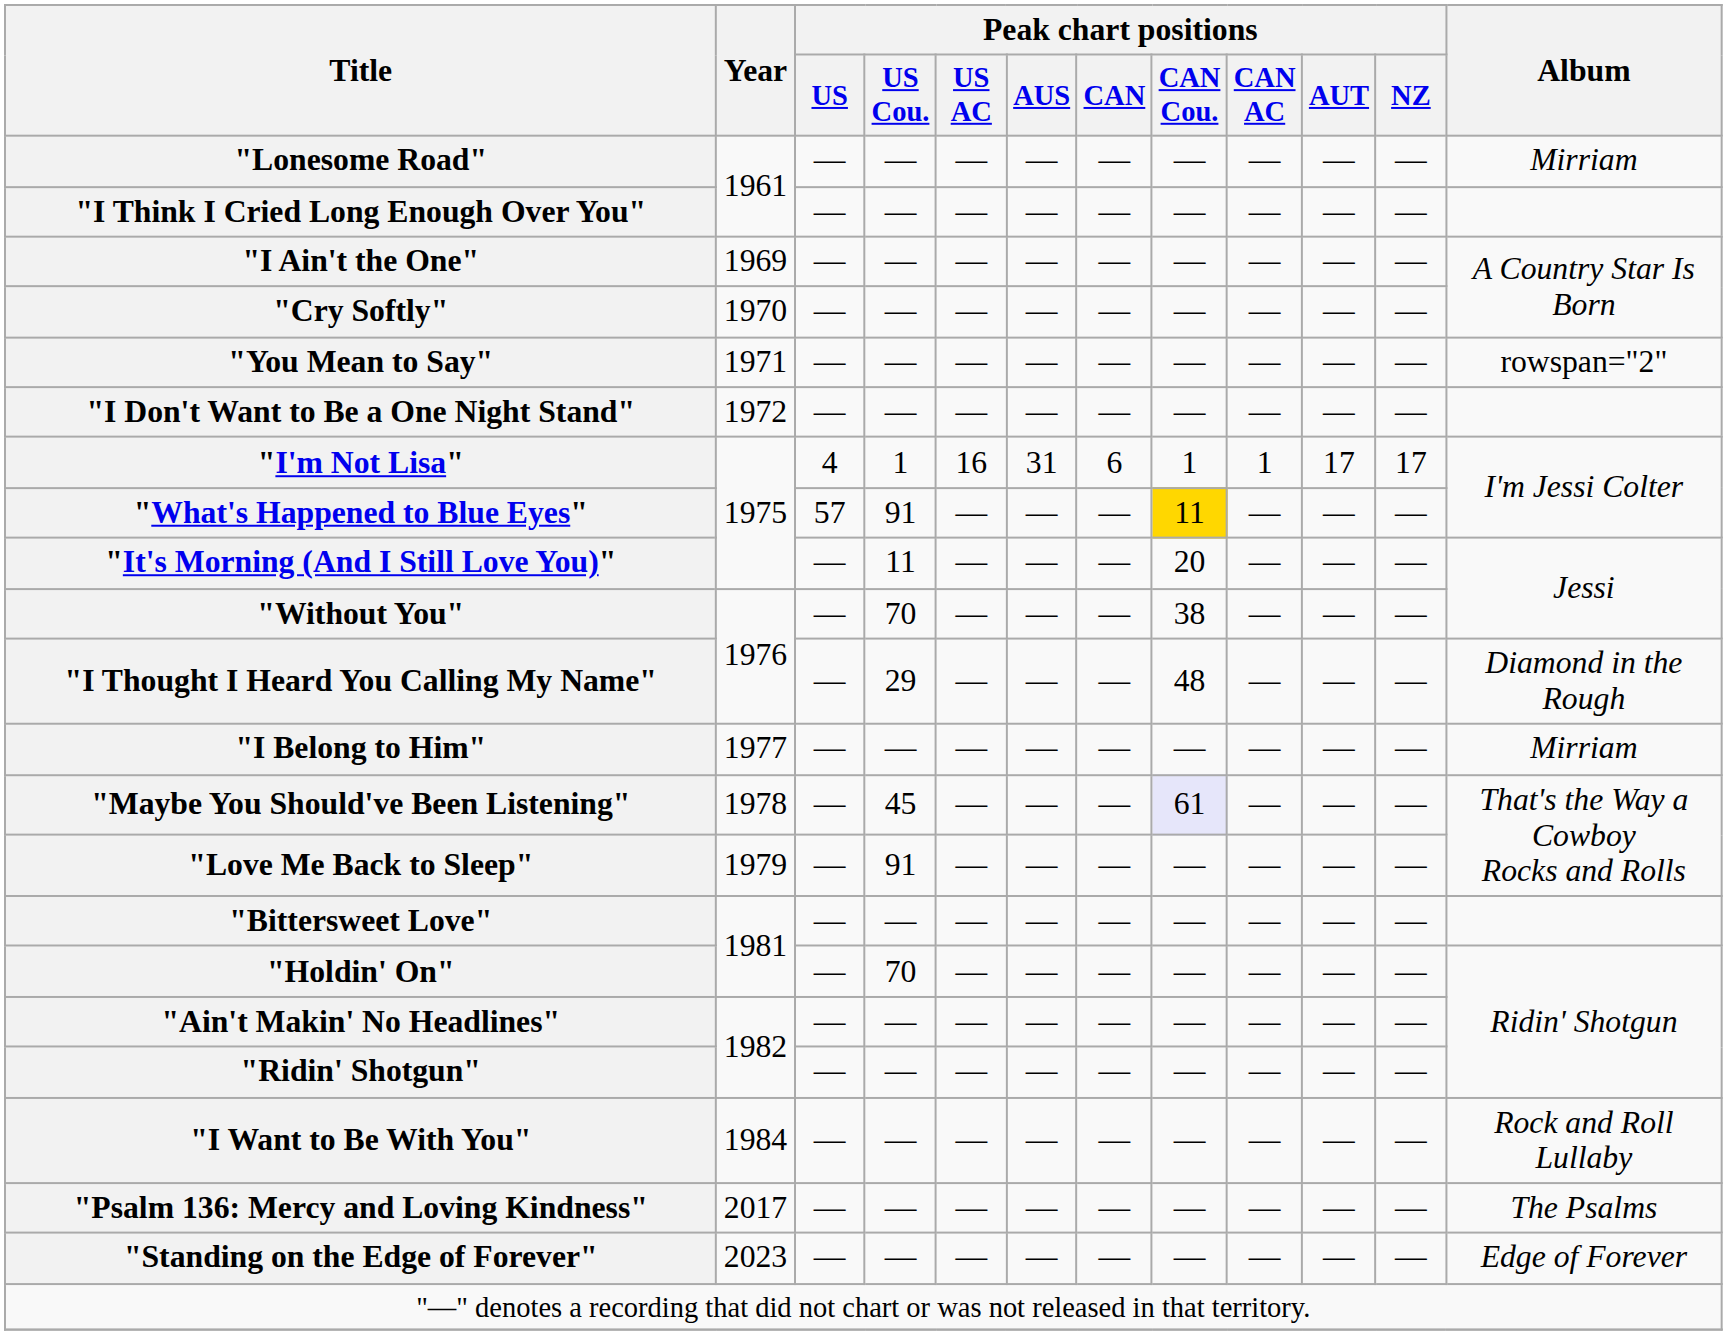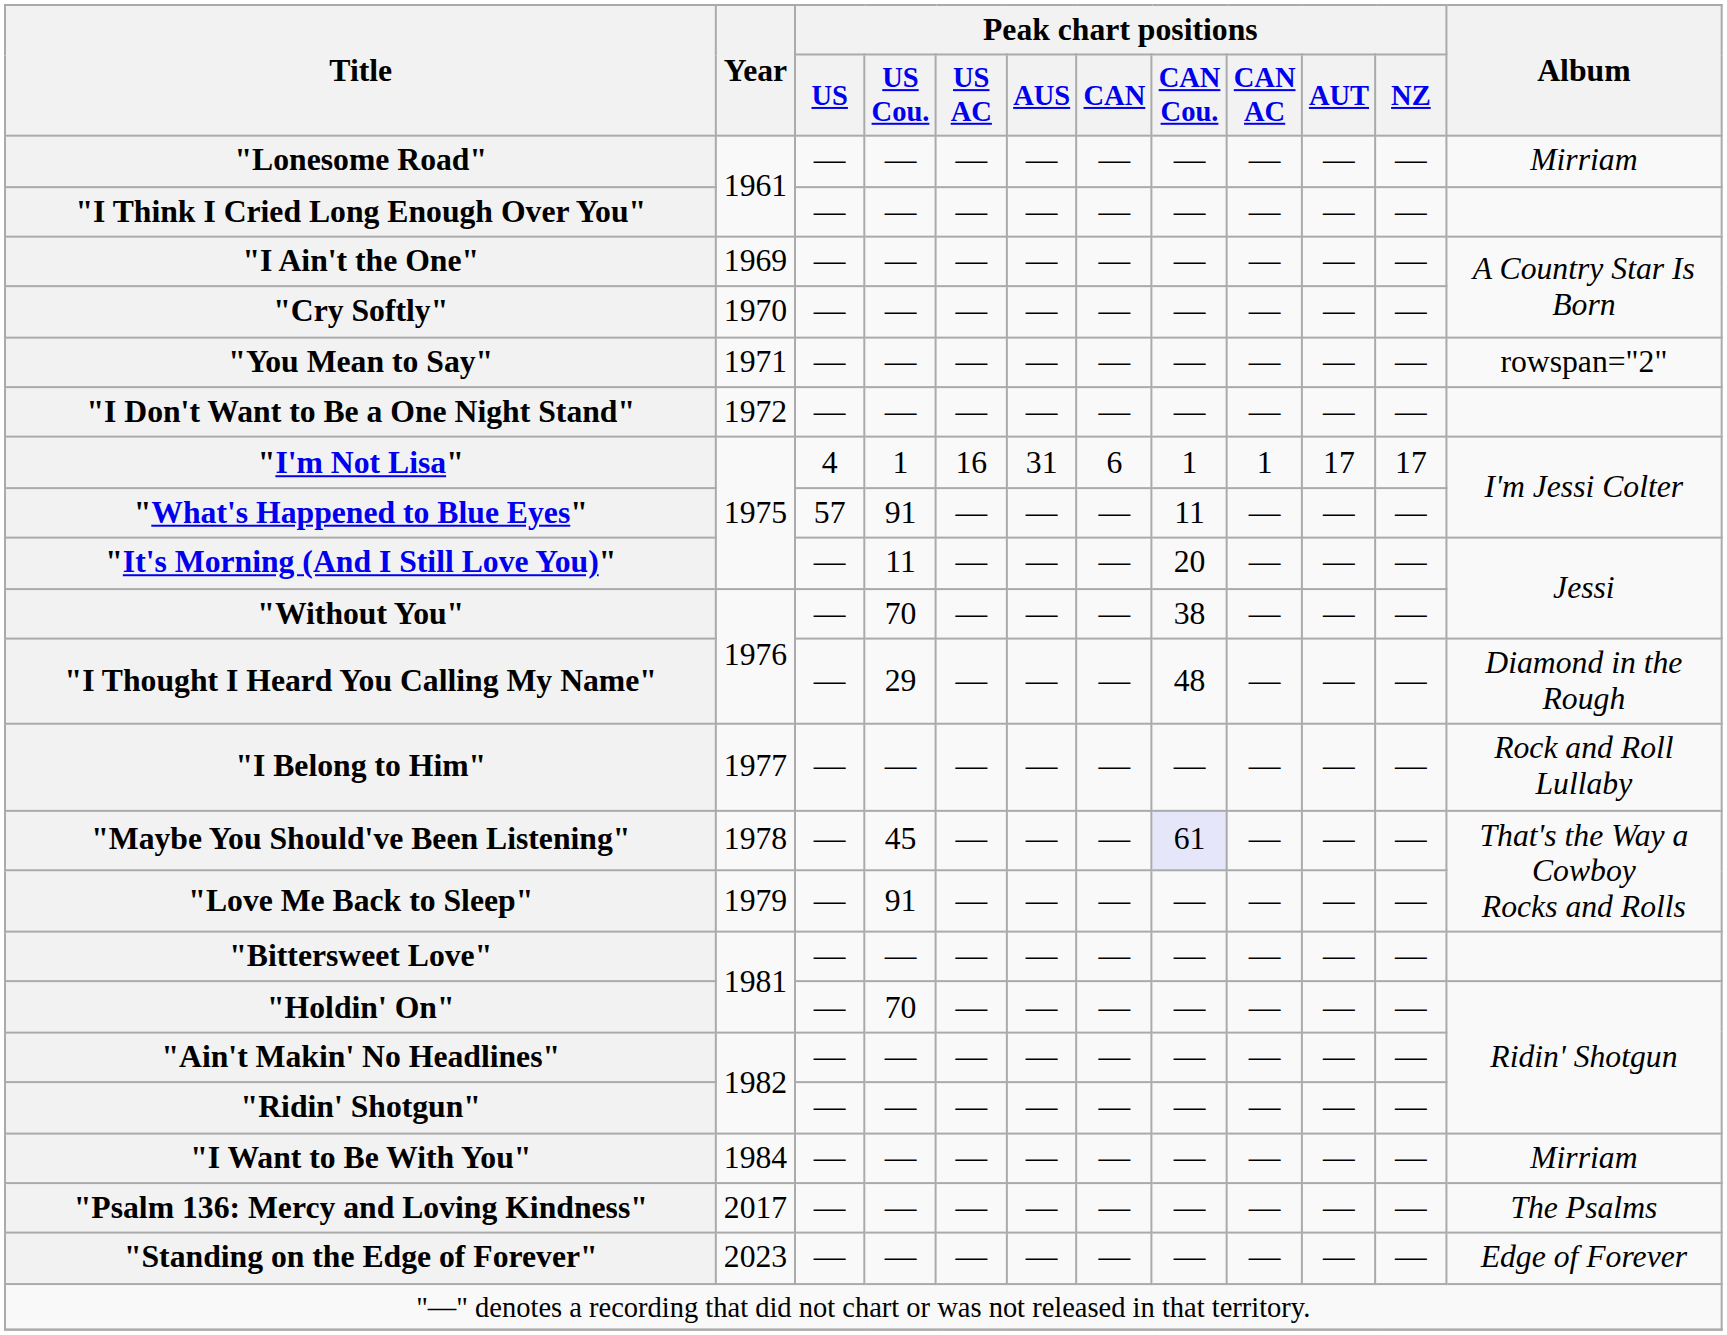(1190, 512) gold background -> (1190, 512) no background
(1584, 748) Mirriam -> (1584, 766) Rock and Roll Lullaby
(1584, 1139) Rock and Roll Lullaby -> (1584, 1157) Mirriam
